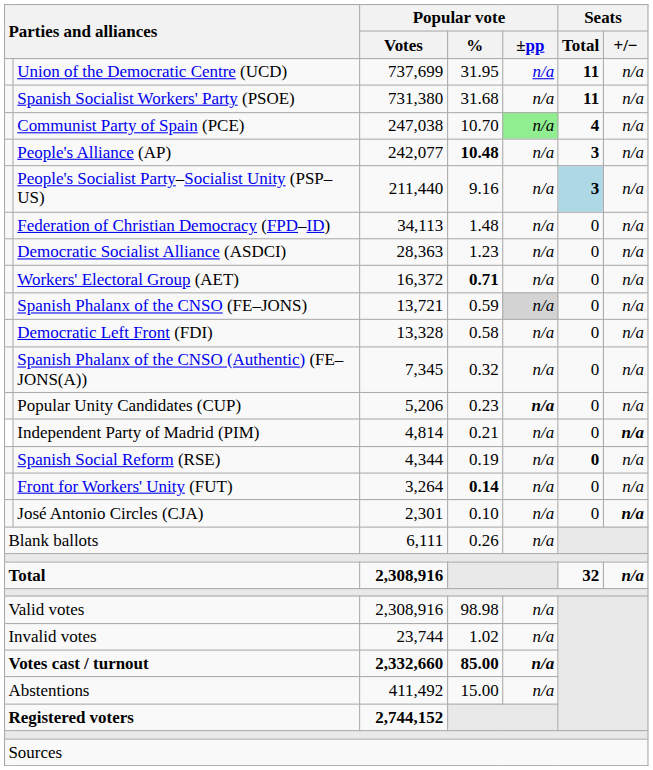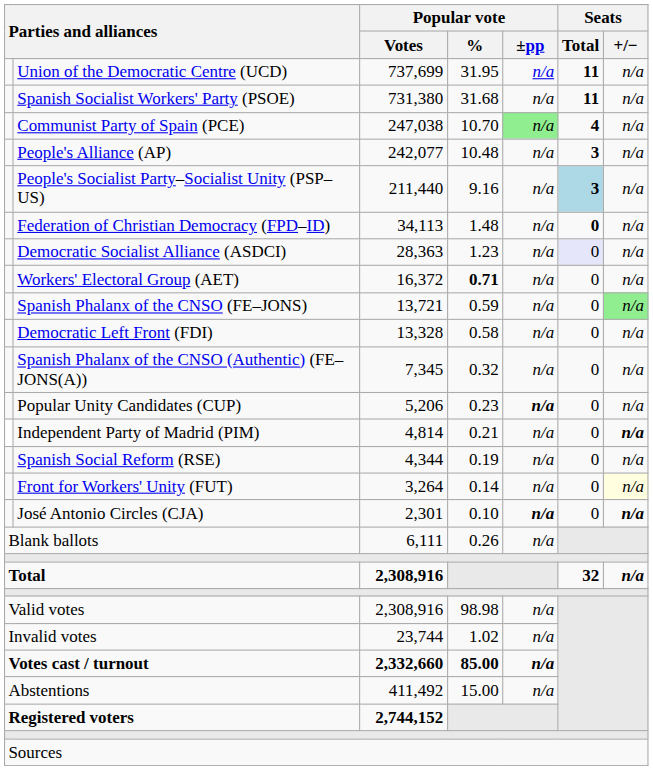(480, 152) bold -> (480, 152) normal
(595, 225) normal -> (595, 225) bold
(595, 252) no background -> (595, 252) lavender background
(543, 306) lightgrey background -> (543, 306) no background
(633, 306) no background -> (633, 306) lightgreen background
(595, 459) bold -> (595, 459) normal
(484, 486) bold -> (484, 486) normal
(633, 486) no background -> (633, 486) lightyellow background
(543, 513) normal -> (543, 513) bold
